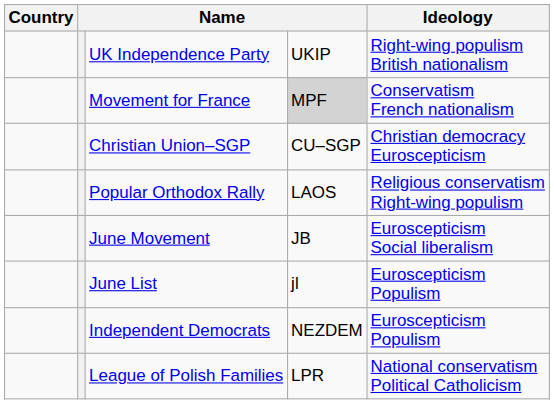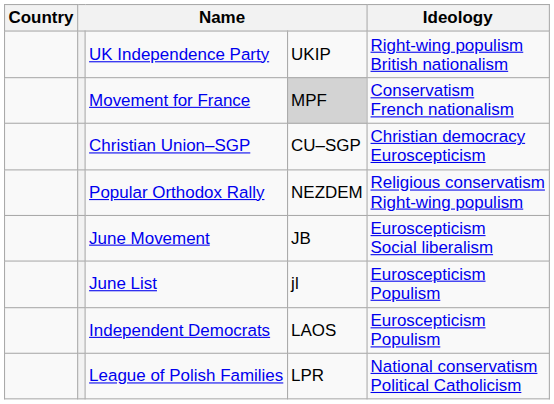(314, 192) LAOS -> (327, 192) NEZDEM
(327, 330) NEZDEM -> (314, 330) LAOS
